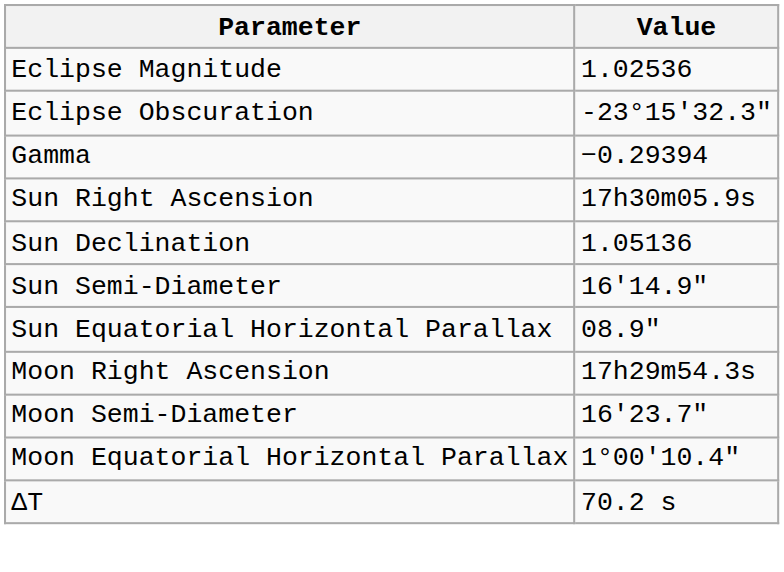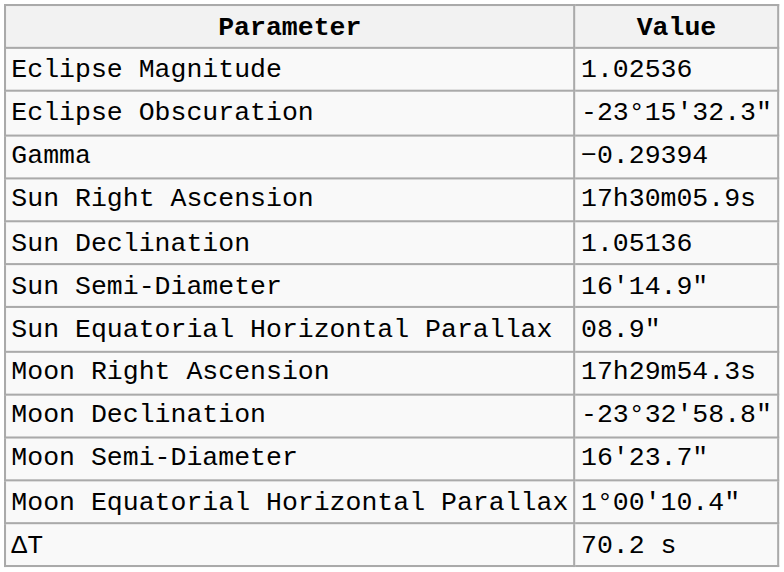+ row: (139, 416)
